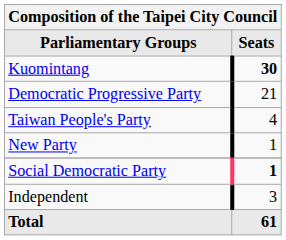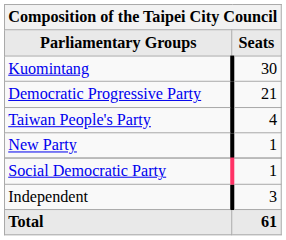(269, 68) bold -> (269, 68) normal
(273, 171) bold -> (273, 171) normal
